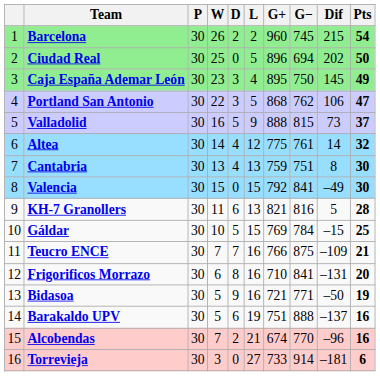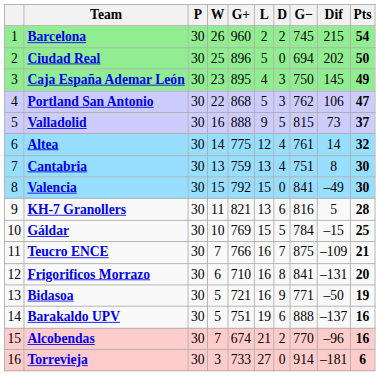columns swapped: (236, 15) <-> (277, 15)
